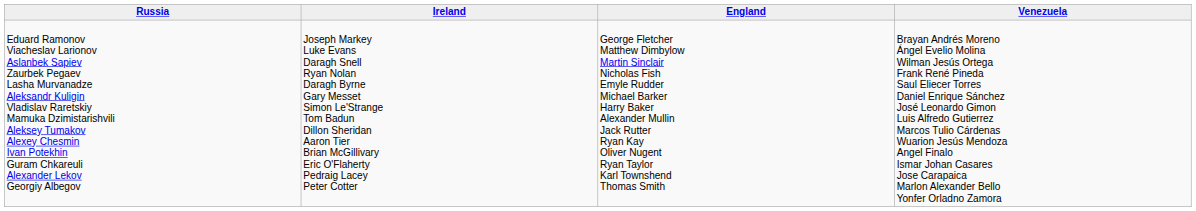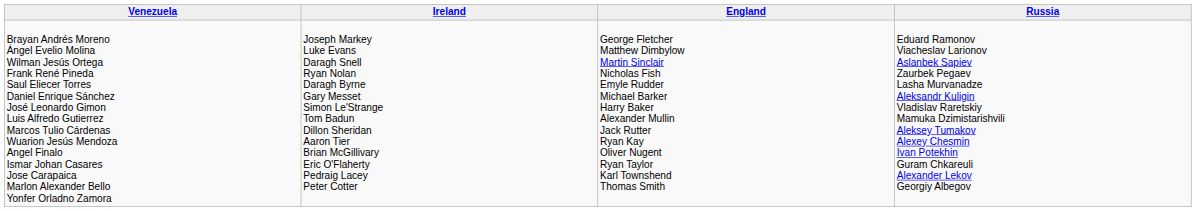columns swapped: (153, 12) <-> (1043, 12)
